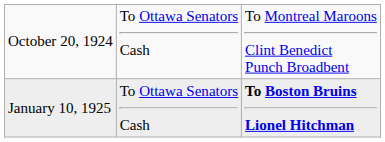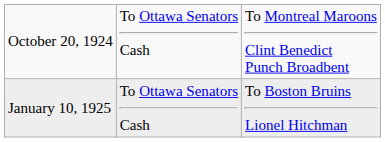(311, 107) bold -> (311, 107) normal
